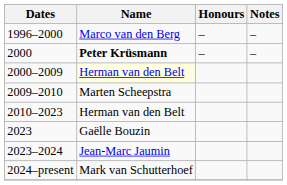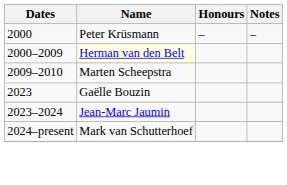- row: (35, 33)
(123, 53) bold -> (119, 33) normal
- row: (35, 111)
